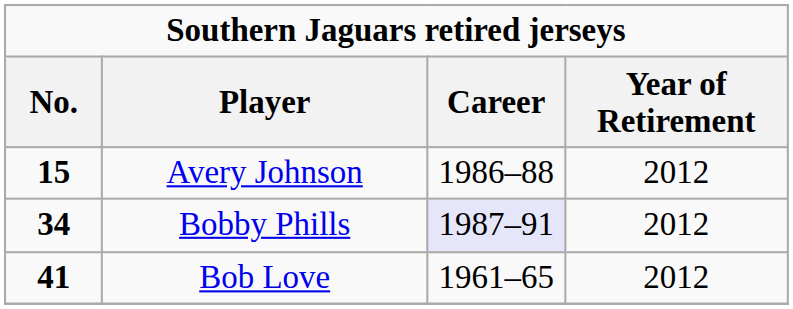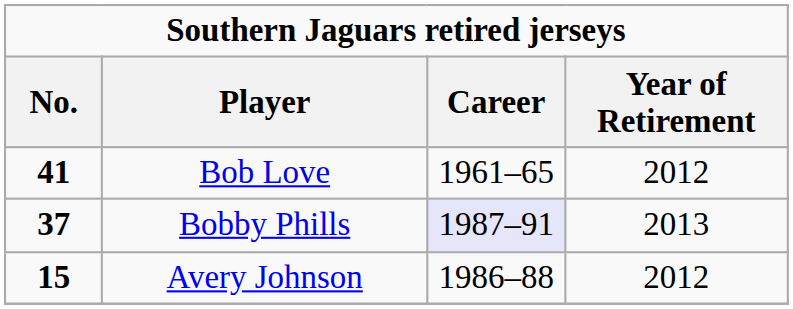rows swapped: (265, 172) <-> (265, 276)
(54, 224) 34 -> (54, 224) 37
(676, 224) 2012 -> (676, 224) 2013
